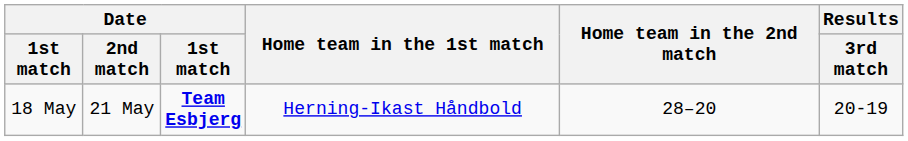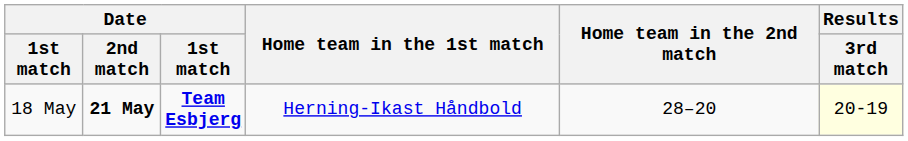(122, 110) normal -> (122, 110) bold
(861, 110) no background -> (861, 110) lightyellow background
